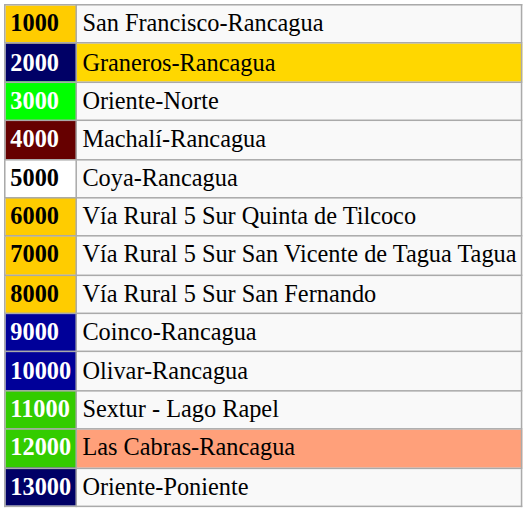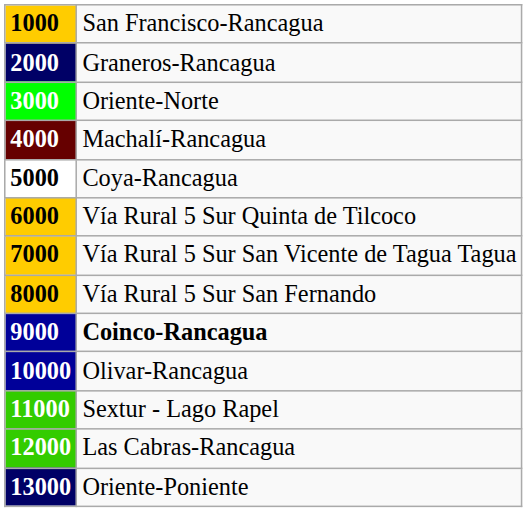(179, 62) gold background -> (179, 62) no background
(169, 332) normal -> (175, 332) bold
(189, 448) lightsalmon background -> (189, 448) no background
